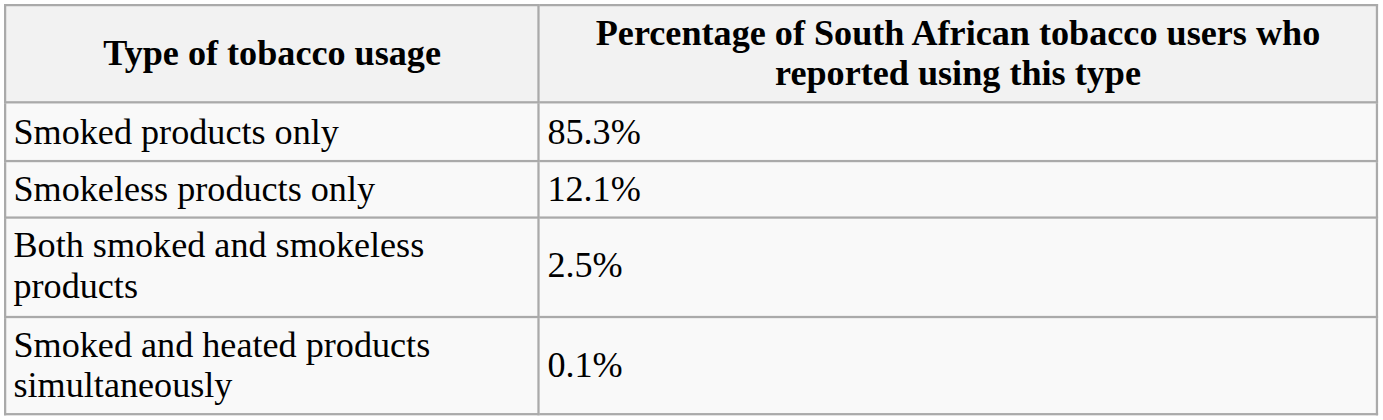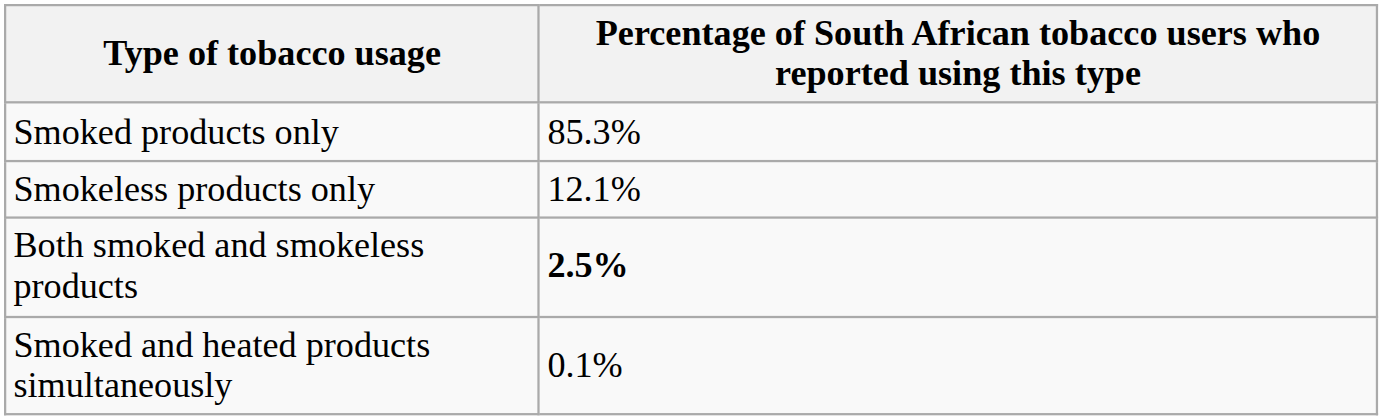(585, 266) normal -> (588, 266) bold
